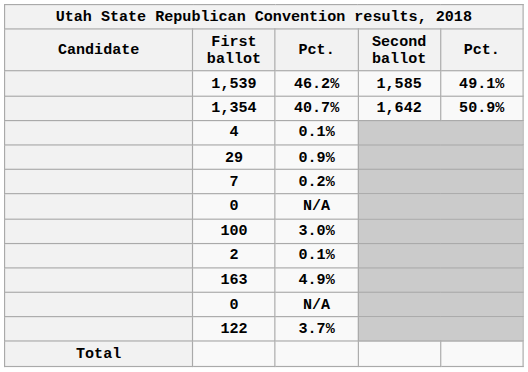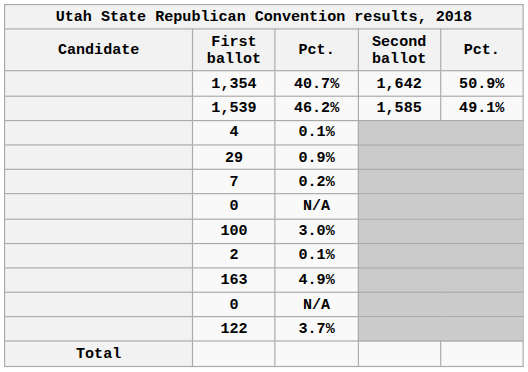rows swapped: (234, 108) <-> (234, 83)
